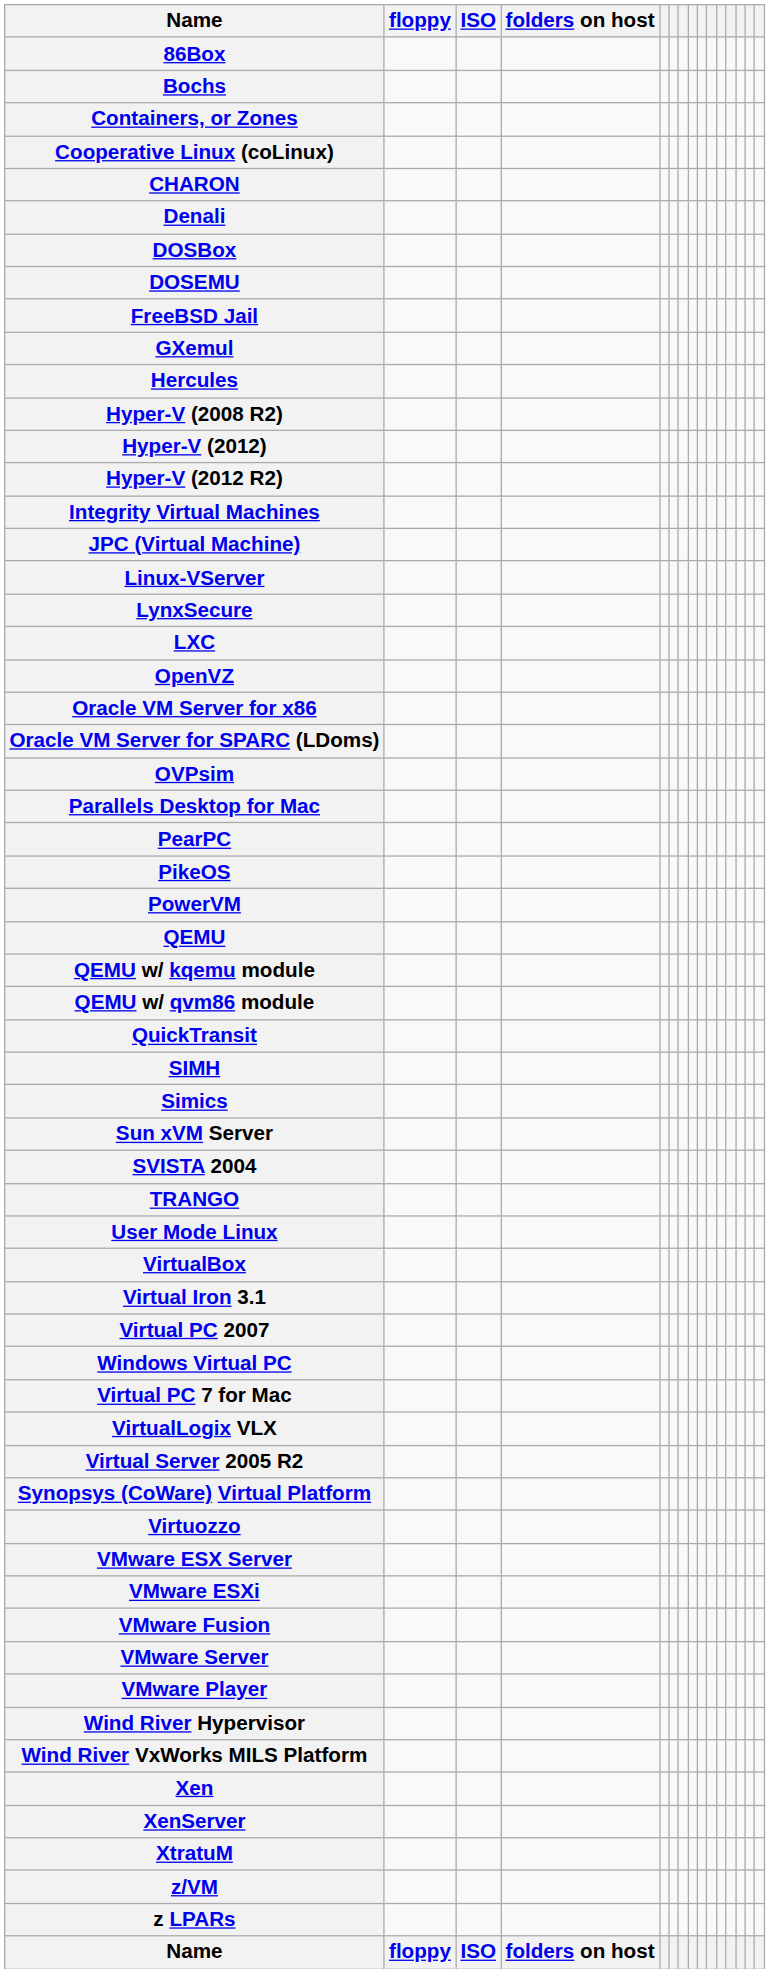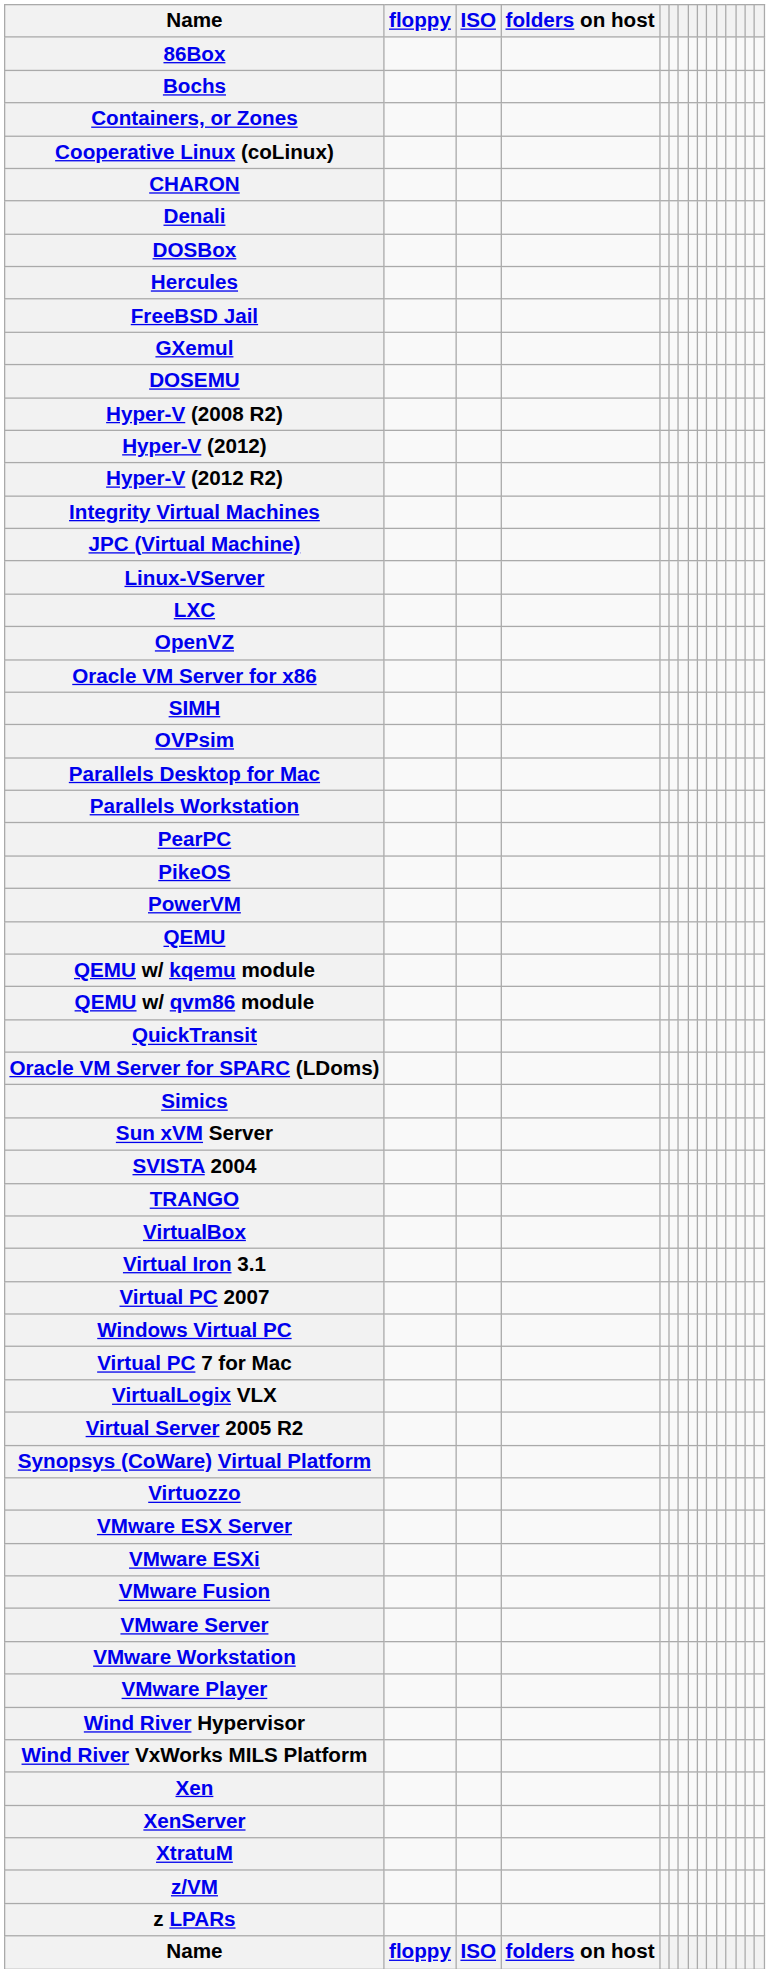rows swapped: (194, 282) <-> (194, 380)
- row: (194, 610)
rows swapped: (194, 741) <-> (194, 1068)
+ row: (194, 806)
- row: (194, 1232)
+ row: (194, 1657)
